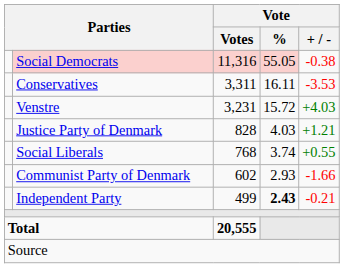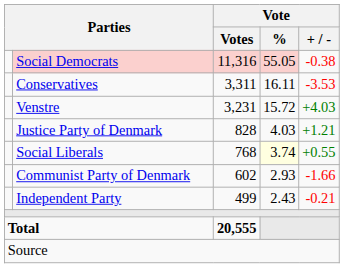(283, 152) no background -> (283, 152) lightyellow background
(283, 198) bold -> (283, 198) normal
